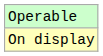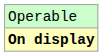(51, 40) normal -> (51, 40) bold
